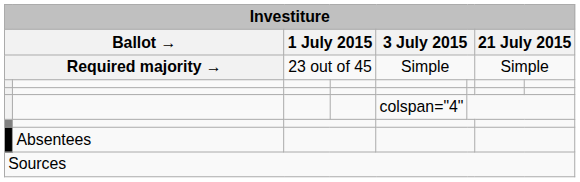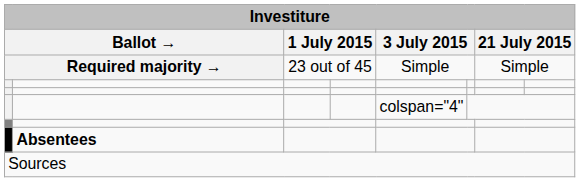(54, 139) normal -> (56, 139) bold
